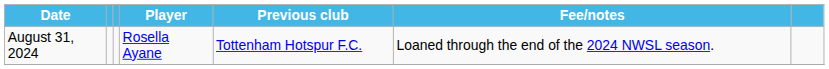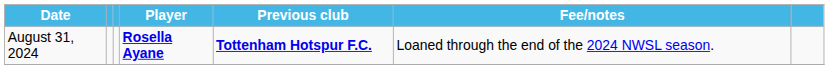(146, 45) normal -> (147, 45) bold
(289, 45) normal -> (294, 45) bold
